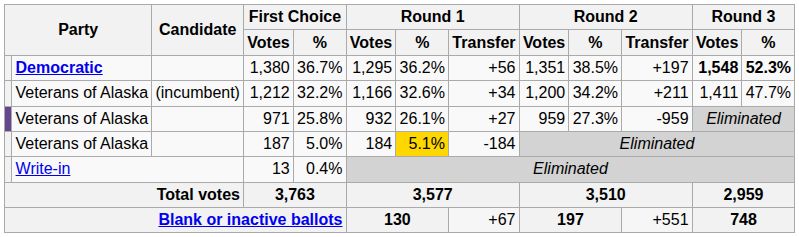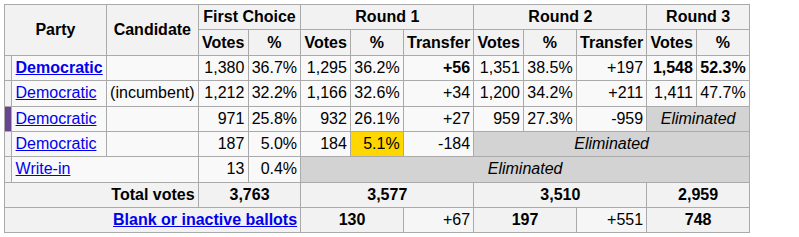(502, 67) normal -> (457, 67) bold
(82, 93) Veterans of Alaska -> (56, 93) Democratic
(82, 118) Veterans of Alaska -> (56, 118) Democratic
(82, 144) Veterans of Alaska -> (56, 144) Democratic
